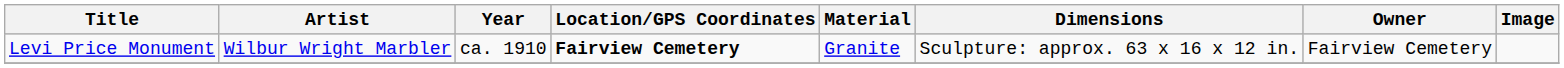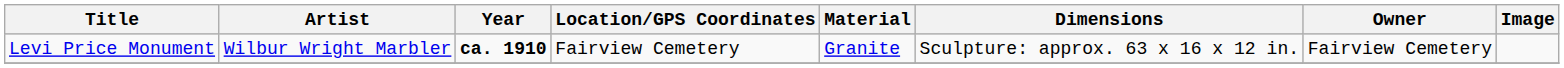(503, 49) normal -> (503, 49) bold
(648, 49) bold -> (648, 49) normal
